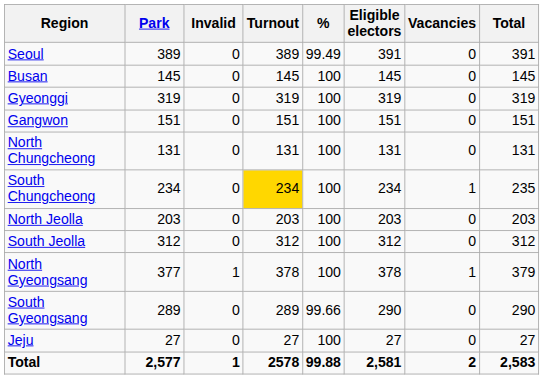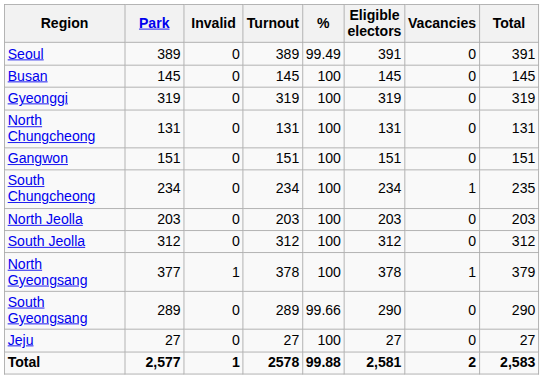rows swapped: (38, 120) <-> (52, 151)
(287, 189) gold background -> (287, 189) no background
